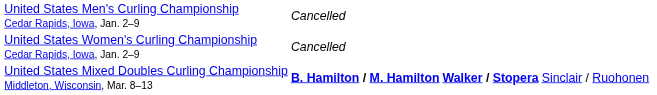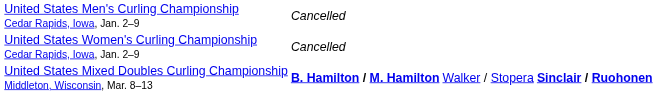(491, 77) bold -> (488, 77) normal
(595, 77) normal -> (595, 77) bold
